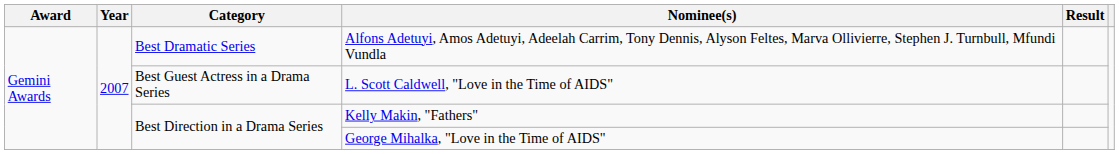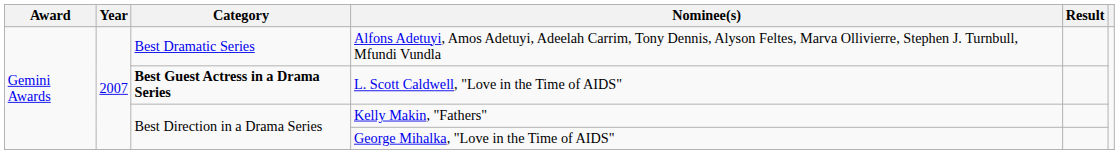(222, 84) normal -> (227, 84) bold
